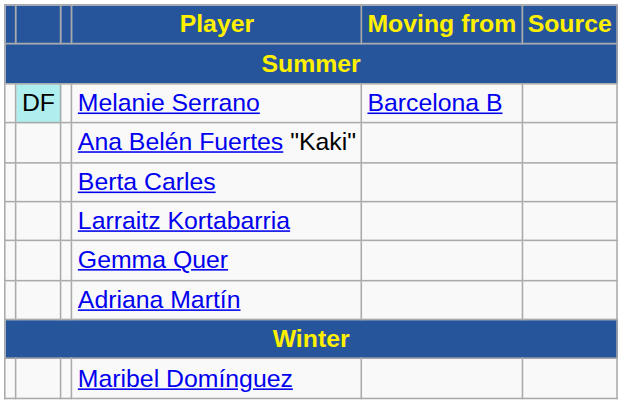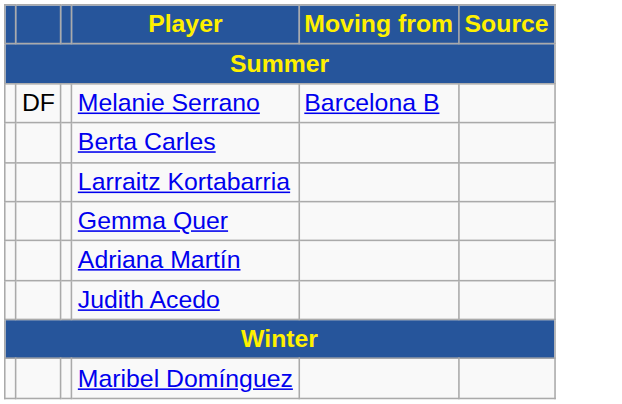(38, 102) paleturquoise background -> (38, 102) no background
- row: (217, 142)
+ row: (149, 299)
